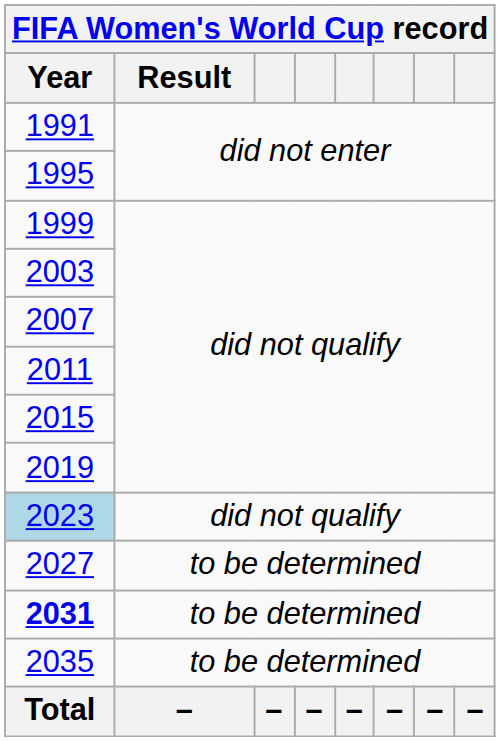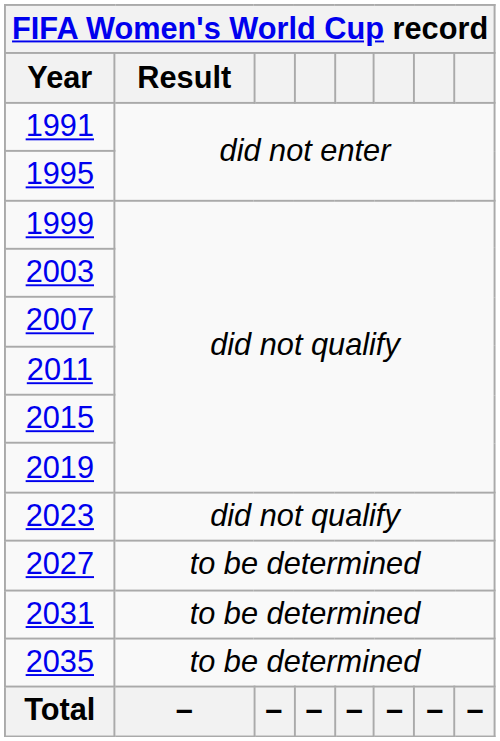(60, 516) lightblue background -> (60, 516) no background
(60, 613) bold -> (60, 613) normal
